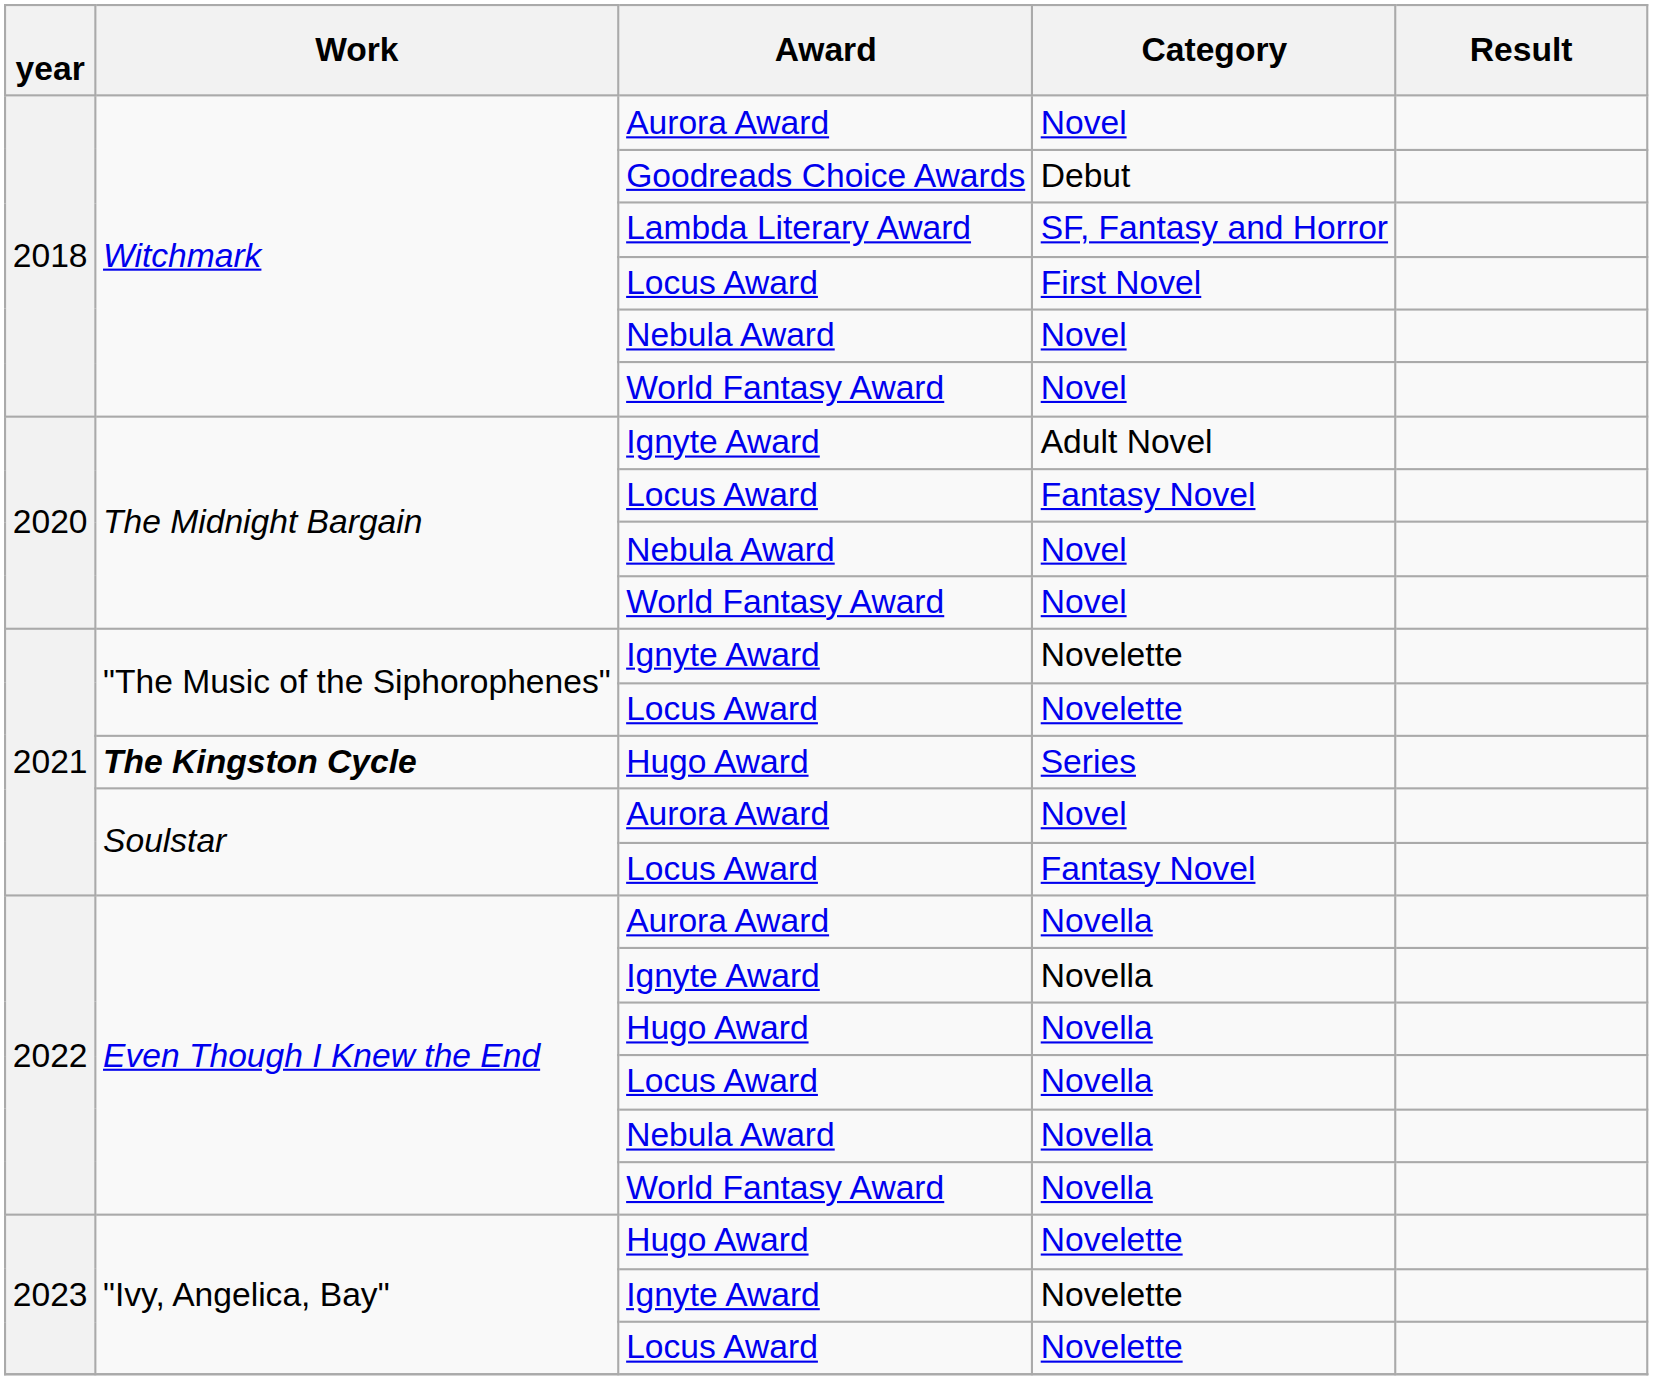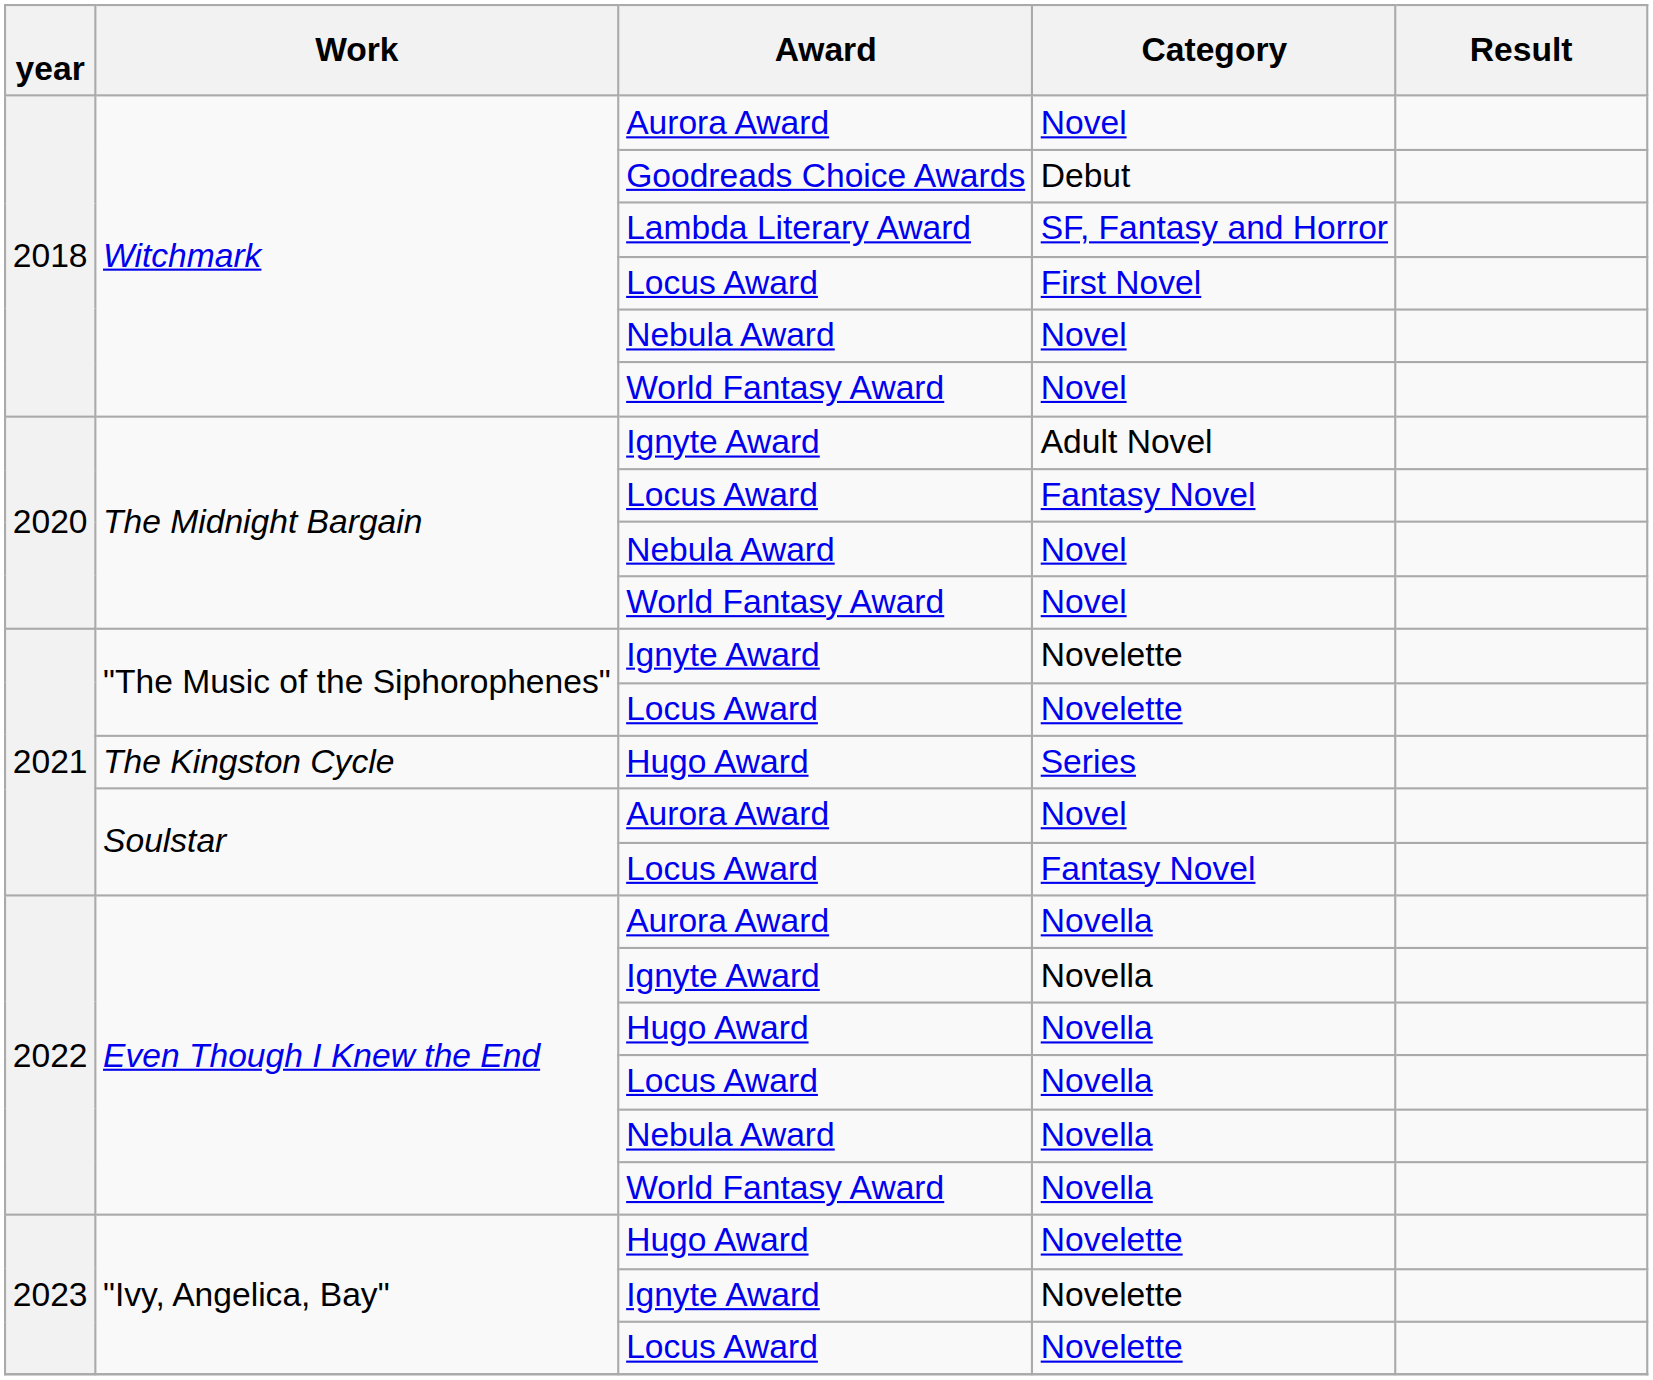(260, 761) bold -> (249, 761) normal
